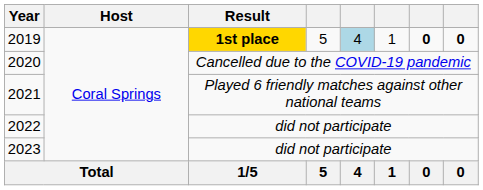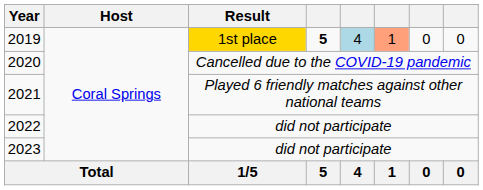(247, 39) bold -> (247, 39) normal
(323, 39) normal -> (323, 39) bold
(392, 39) no background -> (392, 39) lightsalmon background
(426, 39) bold -> (426, 39) normal
(461, 39) bold -> (461, 39) normal
